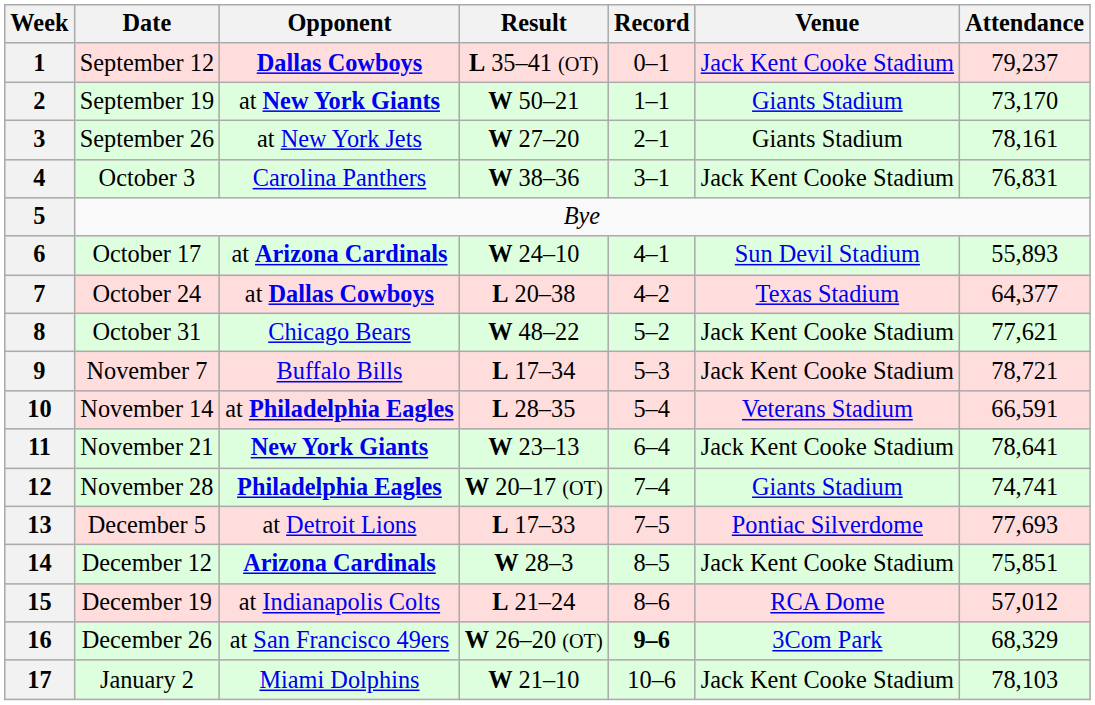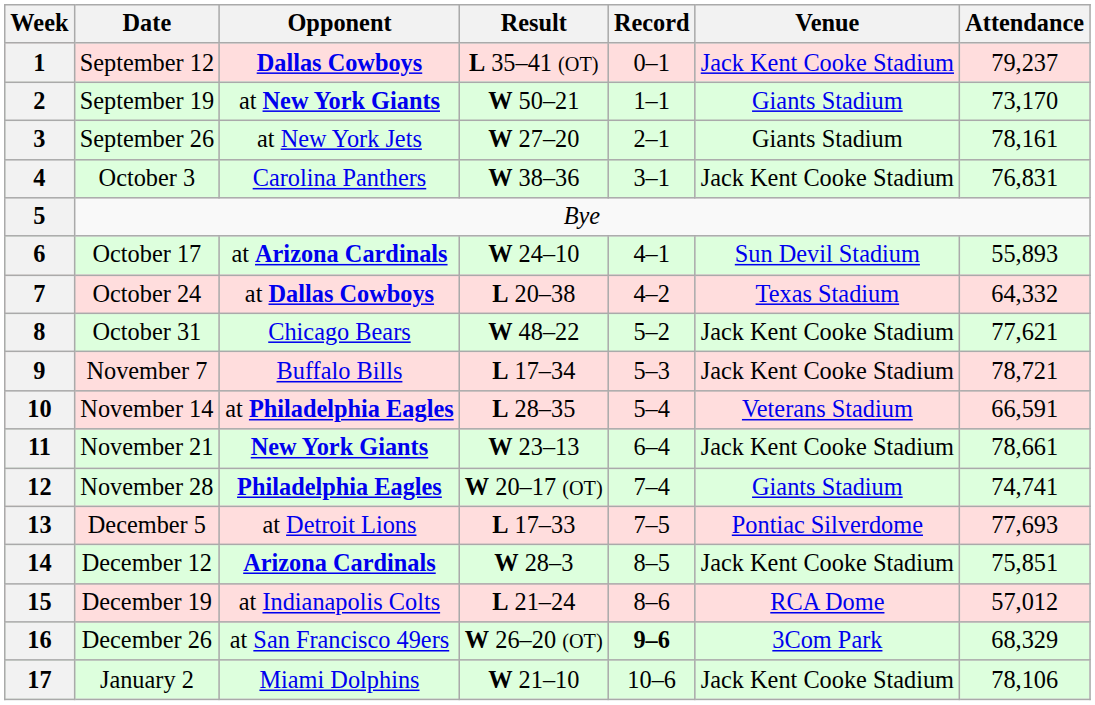(1025, 293) 64,377 -> (1025, 293) 64,332
(1025, 448) 78,641 -> (1025, 448) 78,661
(1025, 679) 78,103 -> (1025, 679) 78,106
